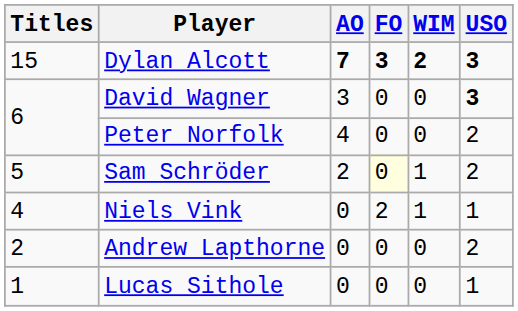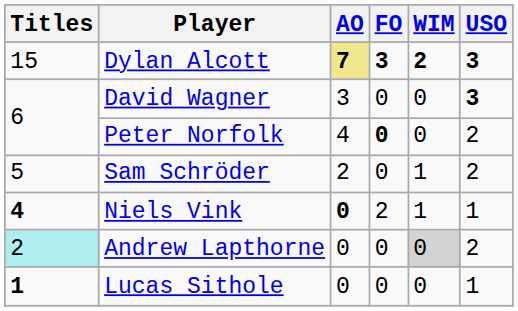(343, 61) no background -> (343, 61) khaki background
(382, 136) normal -> (382, 136) bold
(382, 174) lightyellow background -> (382, 174) no background
(17, 211) normal -> (17, 211) bold
(343, 211) normal -> (343, 211) bold
(17, 249) no background -> (17, 249) paleturquoise background
(420, 249) no background -> (420, 249) lightgrey background
(17, 286) normal -> (17, 286) bold
